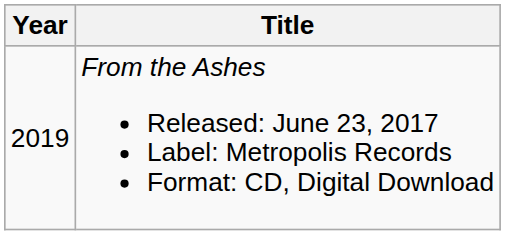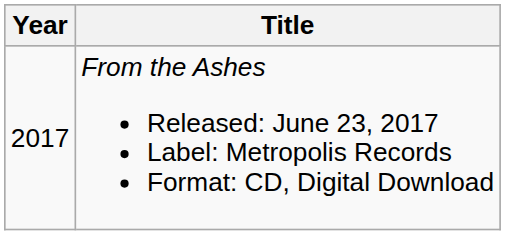(40, 137) 2019 -> (40, 137) 2017
